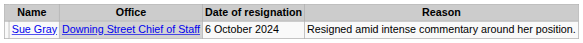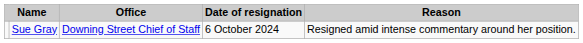(131, 30) lightgrey background -> (131, 30) no background
